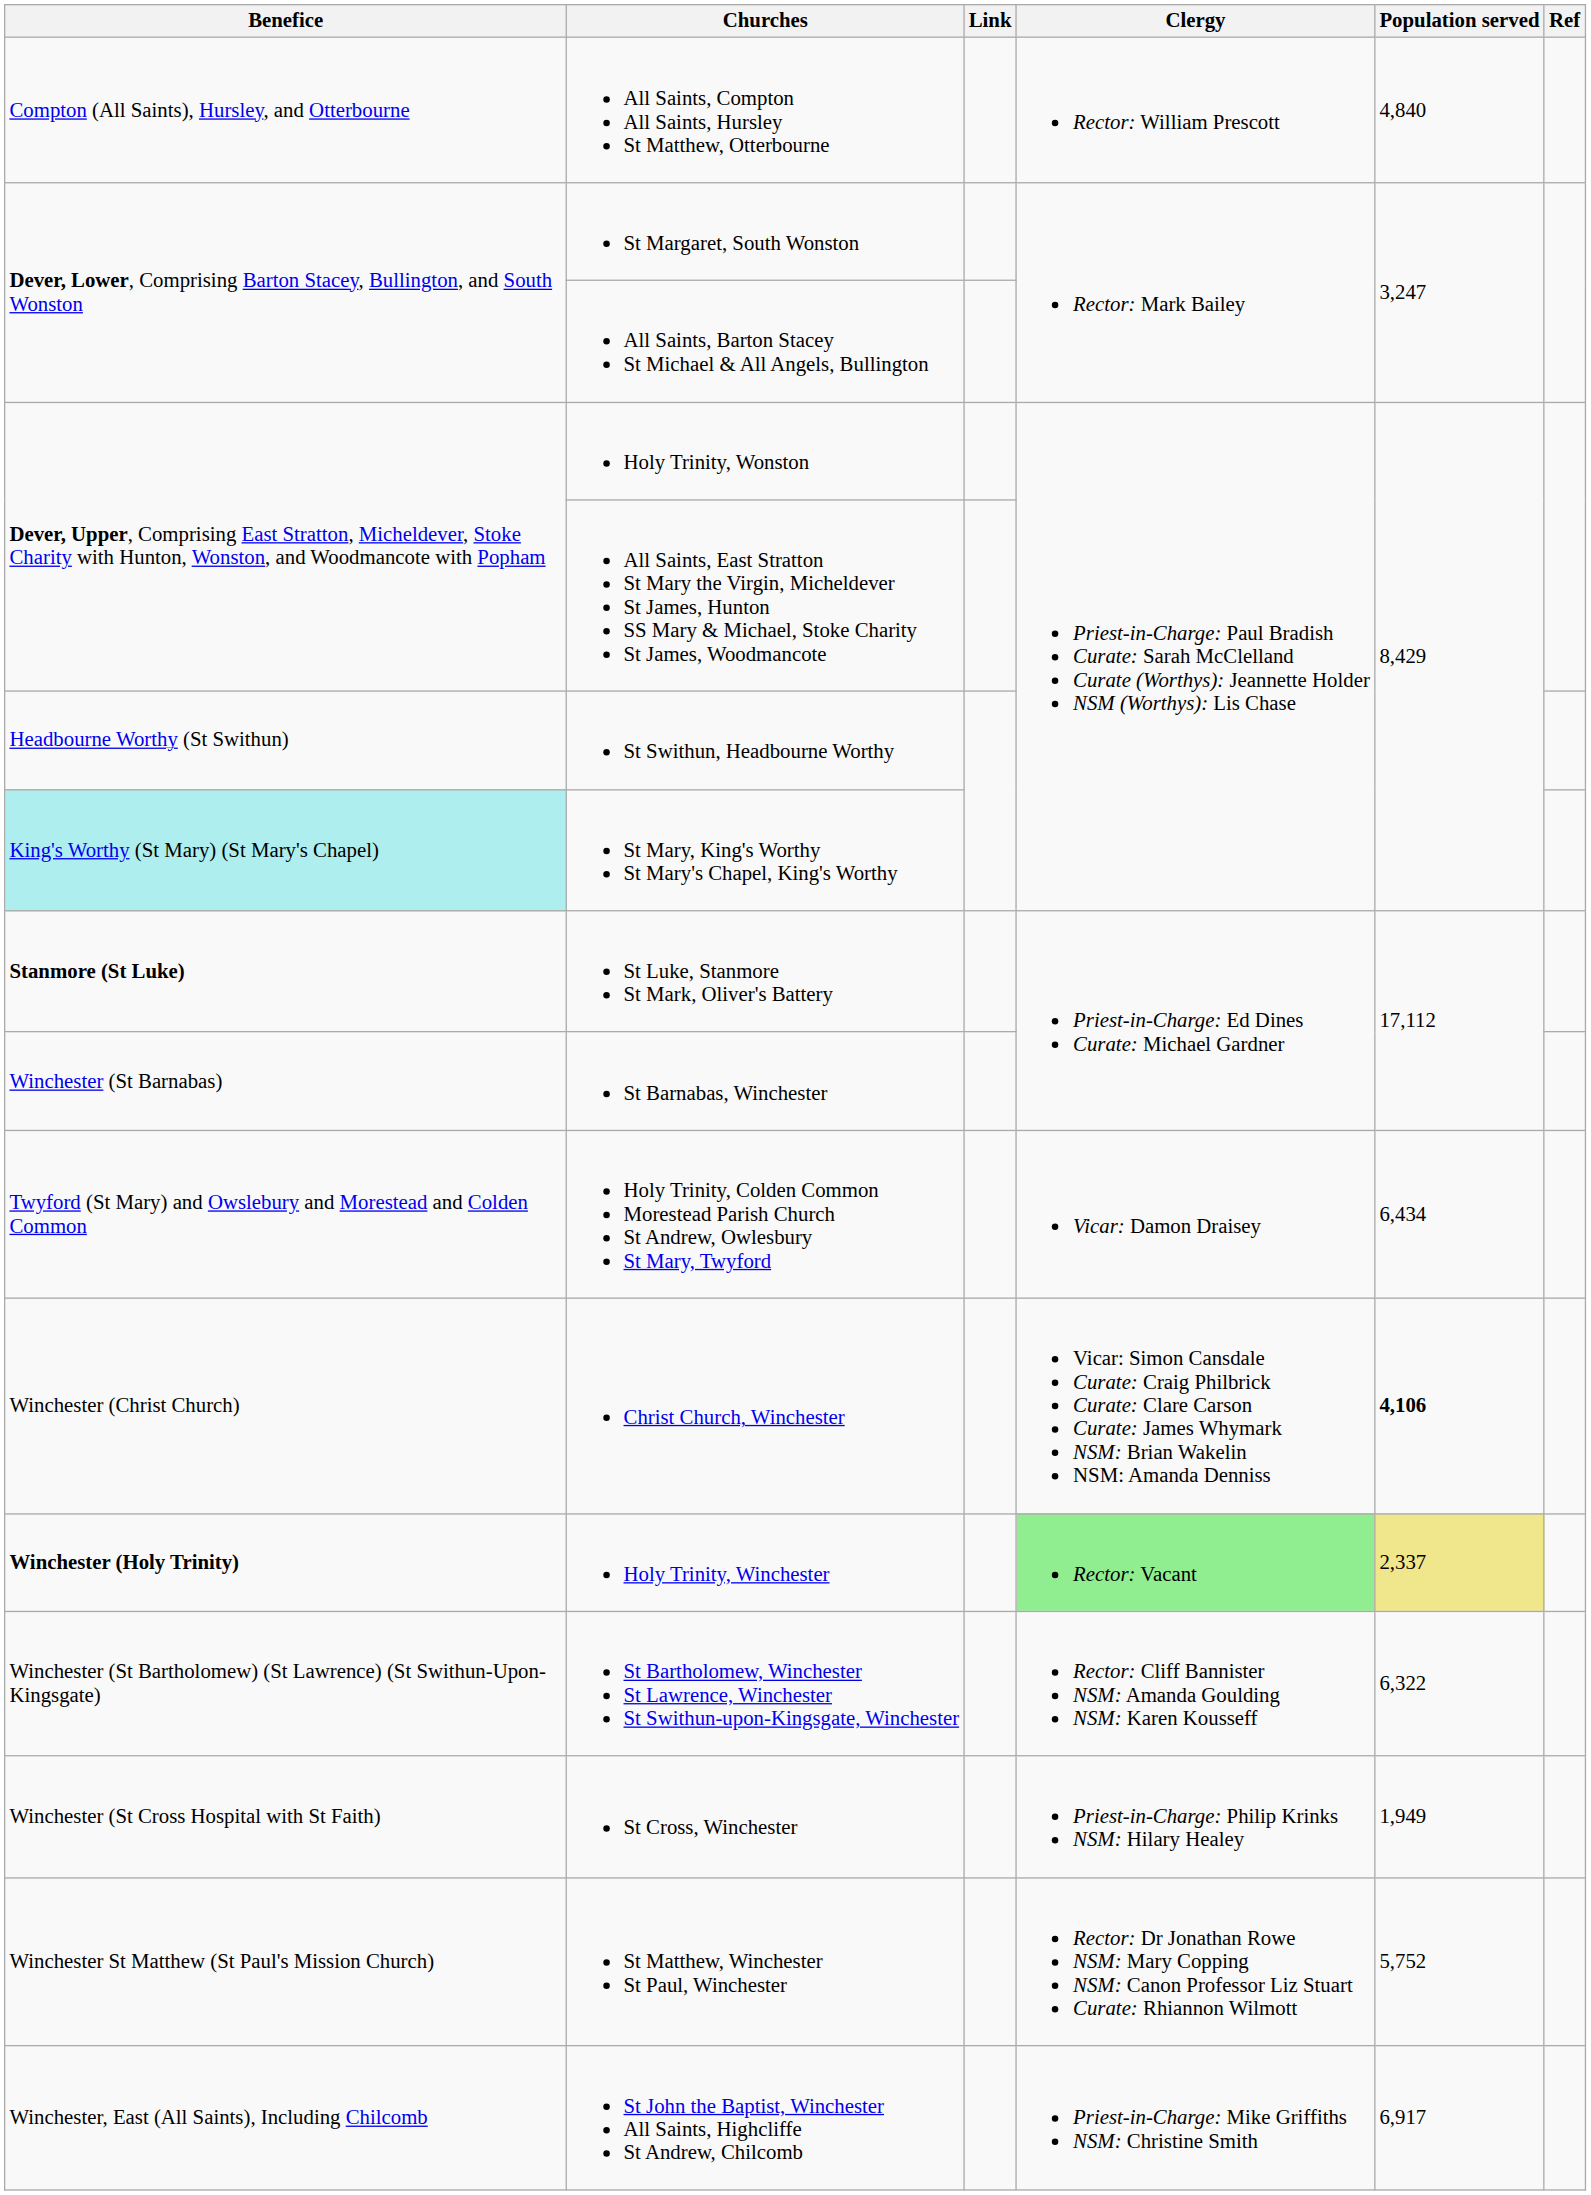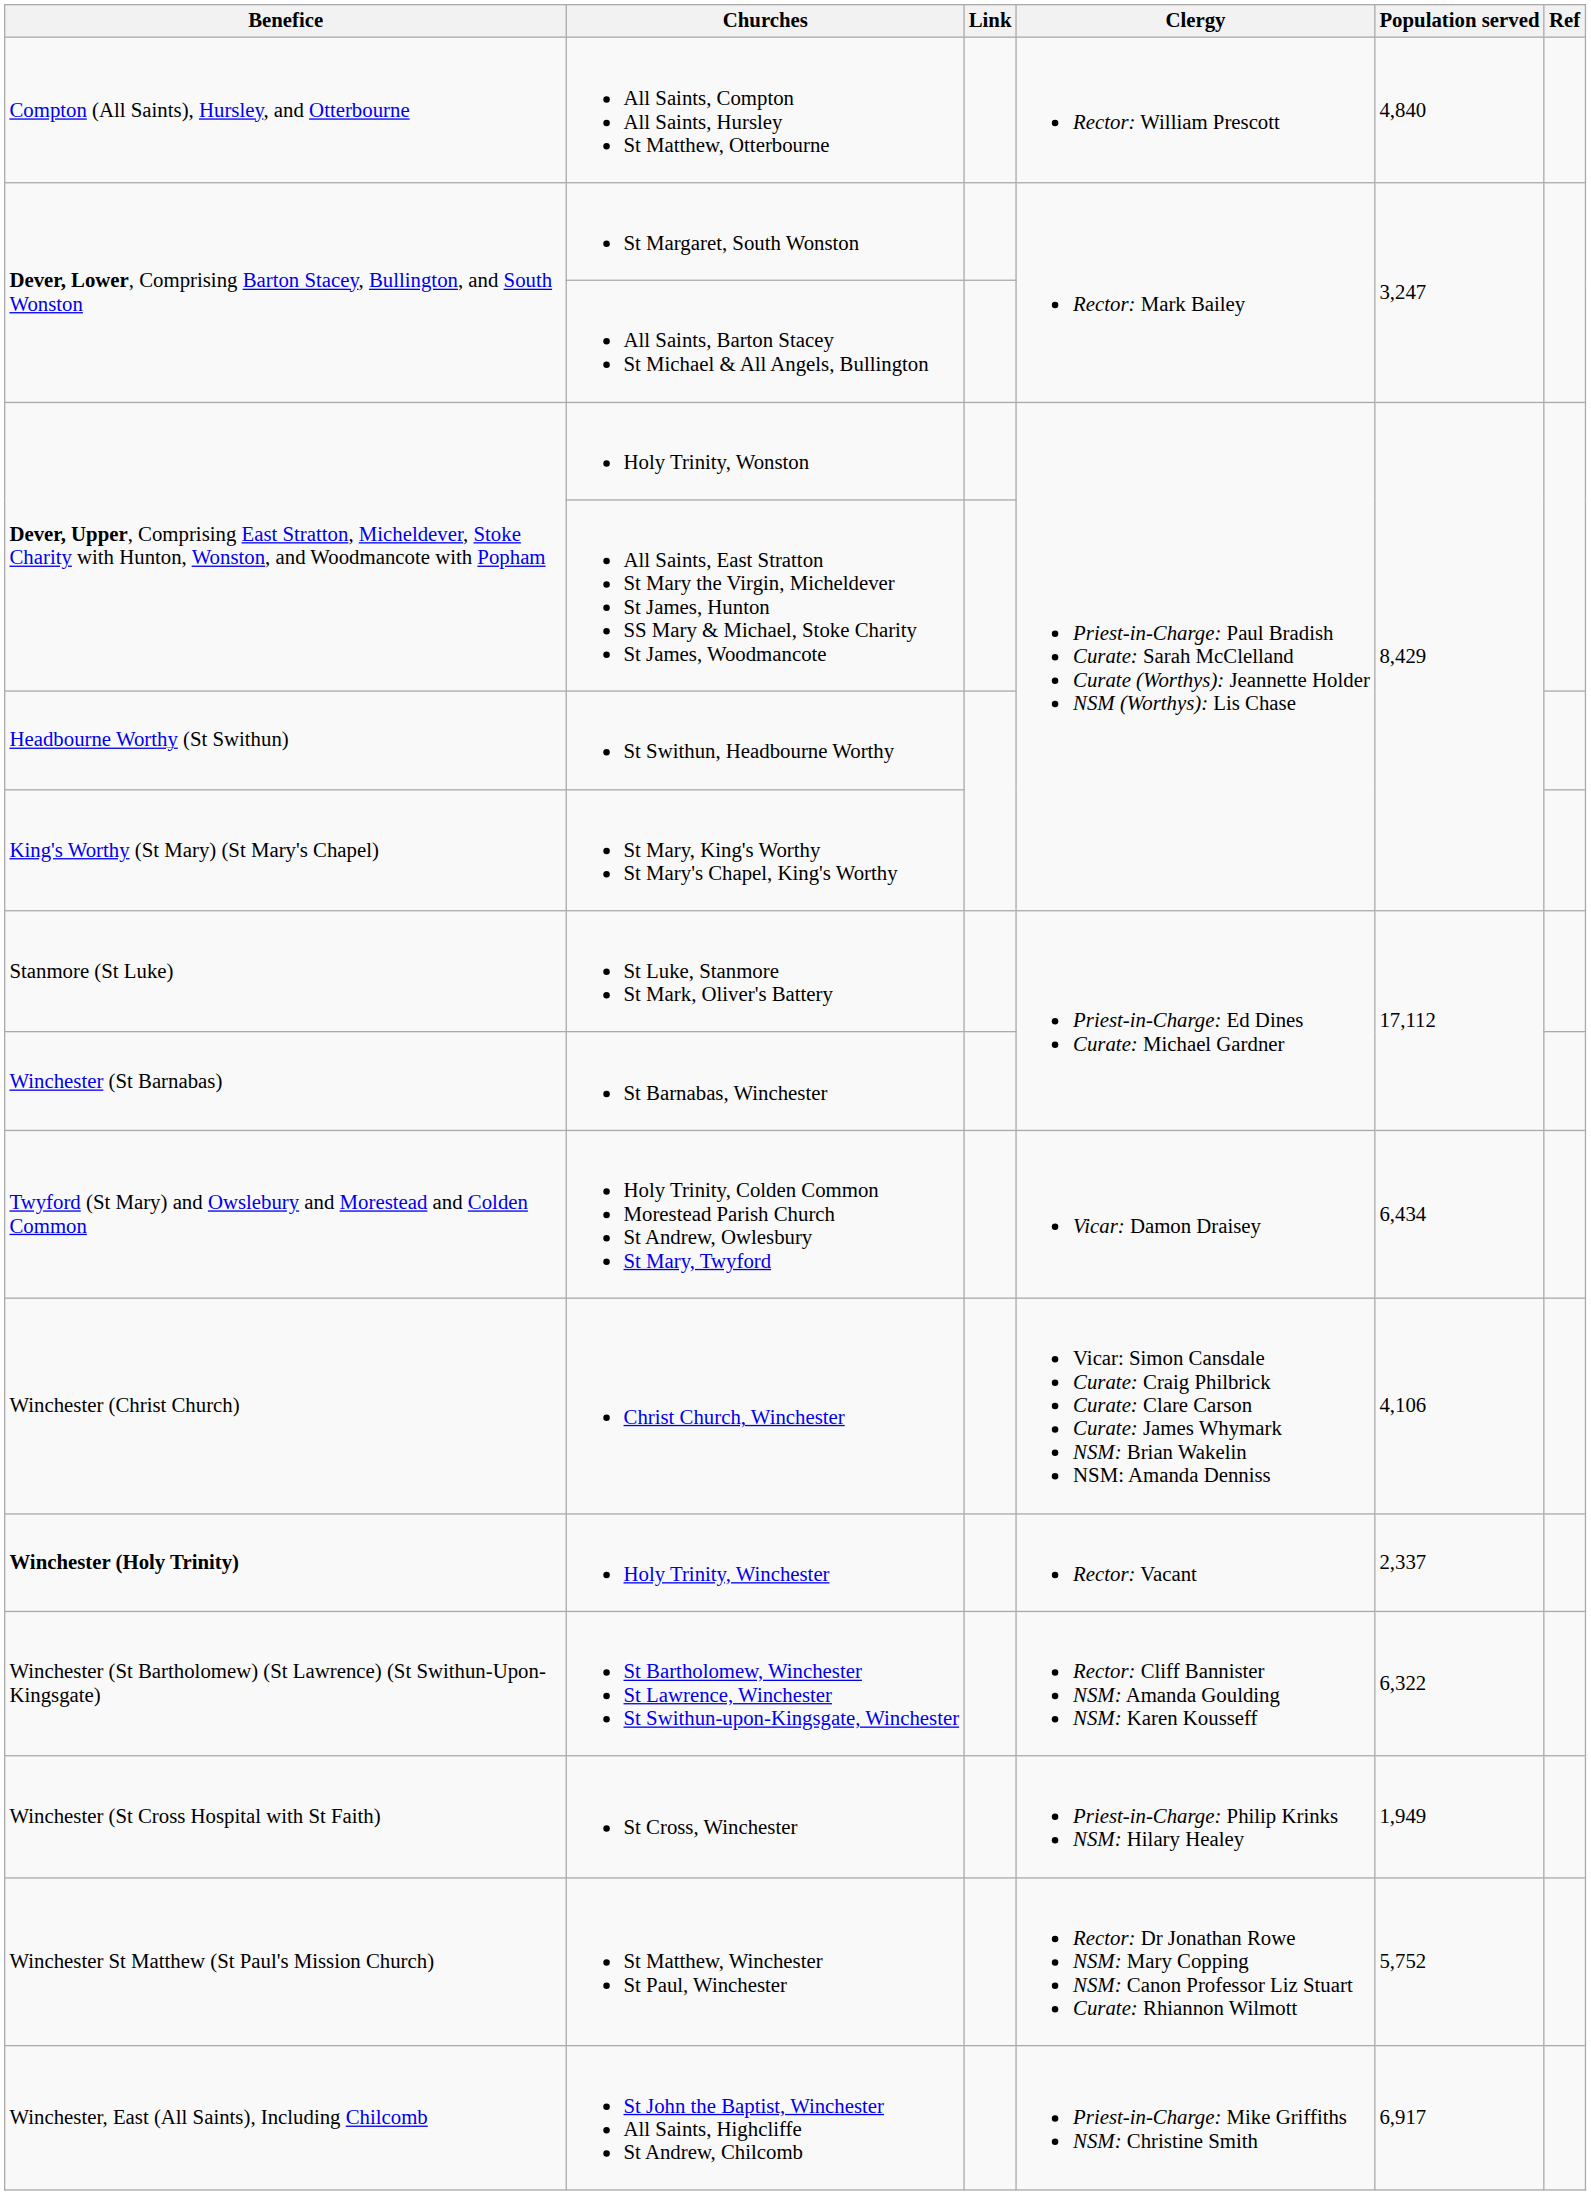(194, 849) paleturquoise background -> (194, 849) no background
(97, 971) bold -> (91, 971) normal
(1403, 1405) bold -> (1403, 1405) normal
(1195, 1574) lightgreen background -> (1195, 1574) no background
(1403, 1562) khaki background -> (1403, 1562) no background
